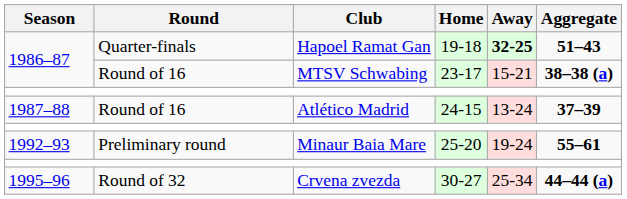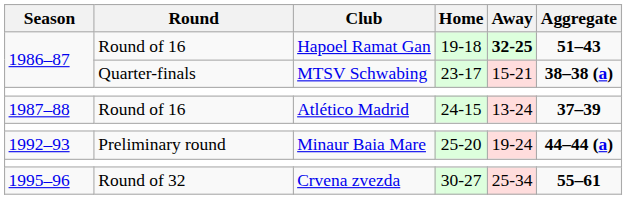(147, 45) Quarter-finals -> (142, 45) Round of 16
(142, 73) Round of 16 -> (147, 73) Quarter-finals
(579, 145) 55–61 -> (579, 145) 44–44 (a)
(579, 180) 44–44 (a) -> (579, 180) 55–61
